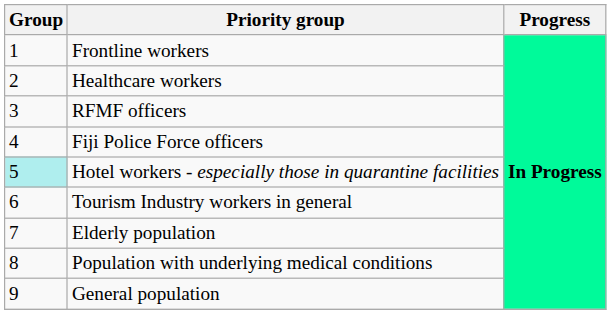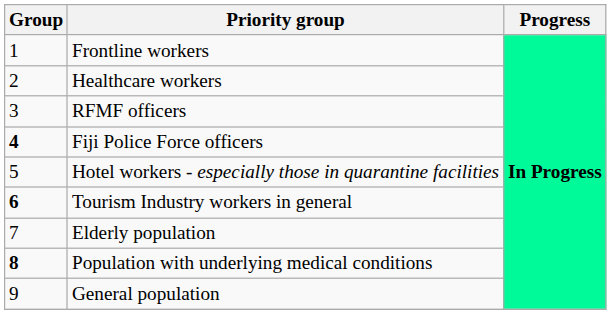(14, 141) normal -> (14, 141) bold
(14, 171) paleturquoise background -> (14, 171) no background
(14, 202) normal -> (14, 202) bold
(14, 263) normal -> (14, 263) bold
